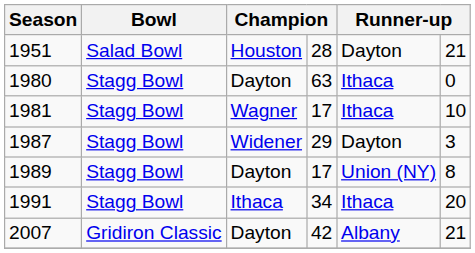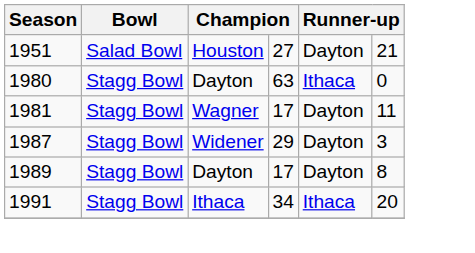(322, 50) 28 -> (283, 50) 27
(367, 111) Ithaca -> (333, 111) Dayton
(456, 111) 10 -> (387, 111) 11
(389, 171) Union (NY) -> (333, 171) Dayton
- row: (30, 232)
